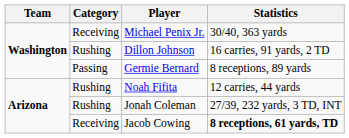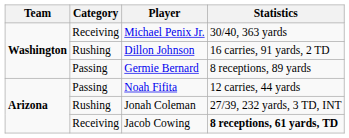(91, 87) Rushing -> (90, 87) Passing
